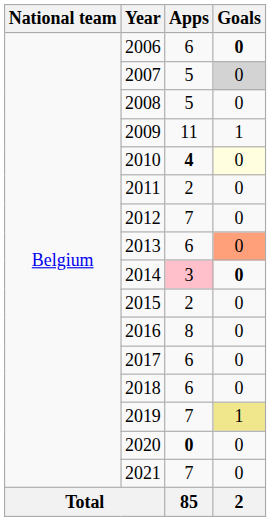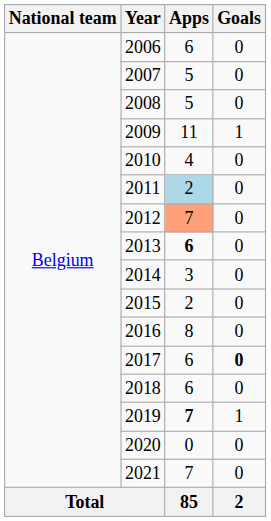(239, 47) bold -> (239, 47) normal
(239, 75) lightgrey background -> (239, 75) no background
(189, 160) bold -> (189, 160) normal
(239, 160) lightyellow background -> (239, 160) no background
(189, 189) no background -> (189, 189) lightblue background
(189, 217) no background -> (189, 217) lightsalmon background
(189, 246) normal -> (189, 246) bold
(239, 246) lightsalmon background -> (239, 246) no background
(189, 274) pink background -> (189, 274) no background
(239, 274) bold -> (239, 274) normal
(239, 359) normal -> (239, 359) bold
(189, 416) normal -> (189, 416) bold
(239, 416) khaki background -> (239, 416) no background
(189, 445) bold -> (189, 445) normal
